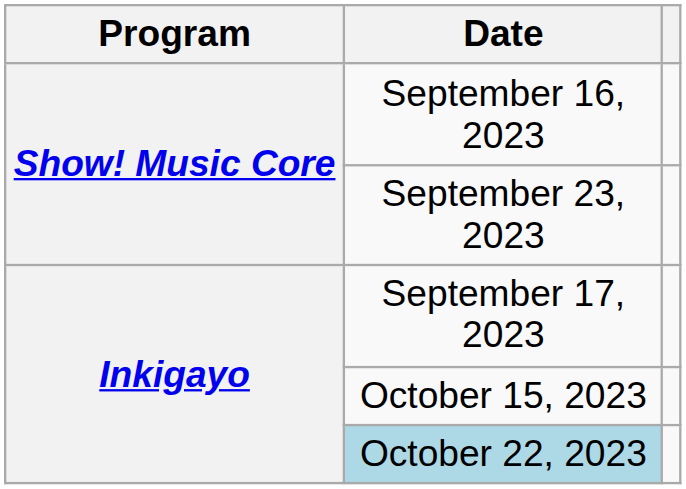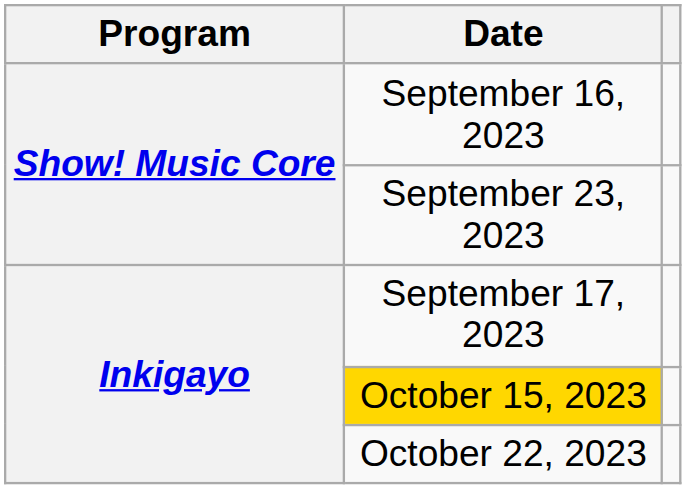(503, 394) no background -> (503, 394) gold background
(503, 453) lightblue background -> (503, 453) no background
